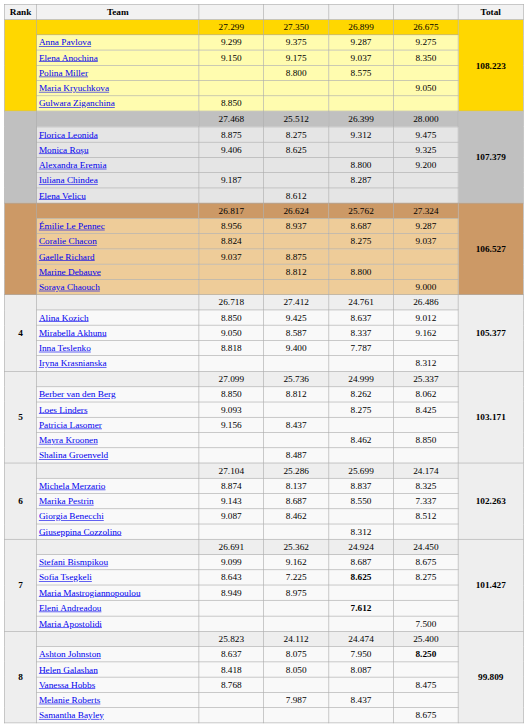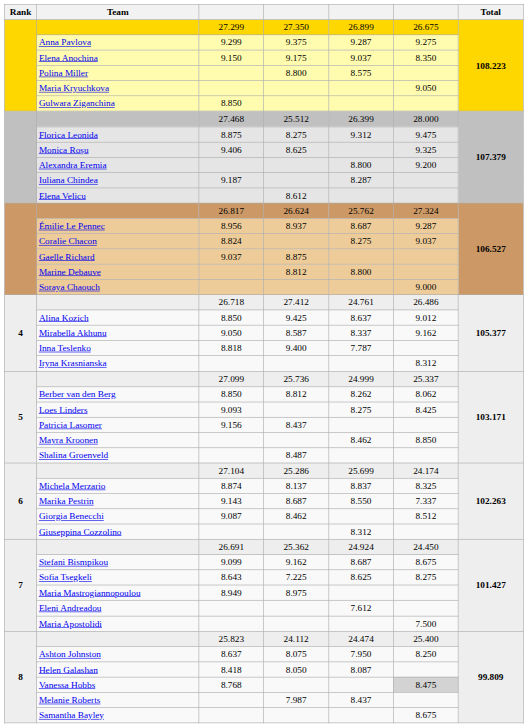(361, 577) bold -> (361, 577) normal
(361, 608) bold -> (361, 608) normal
(426, 654) bold -> (426, 654) normal
(426, 685) no background -> (426, 685) lightgrey background
